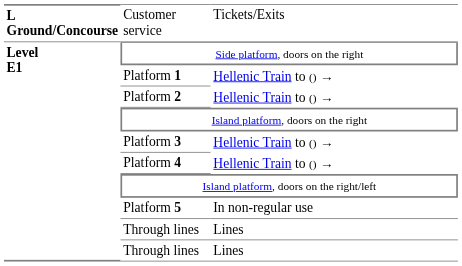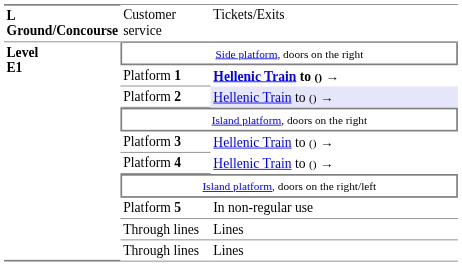(273, 75) normal -> (276, 75) bold
(273, 97) no background -> (273, 97) lavender background
